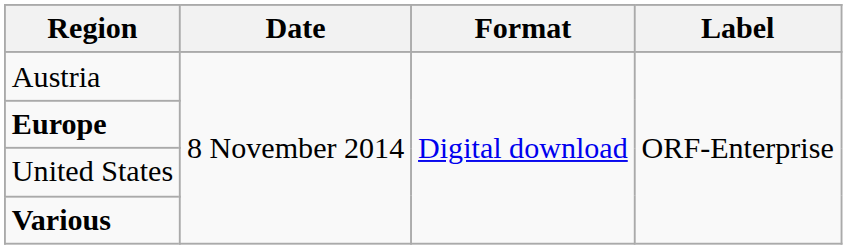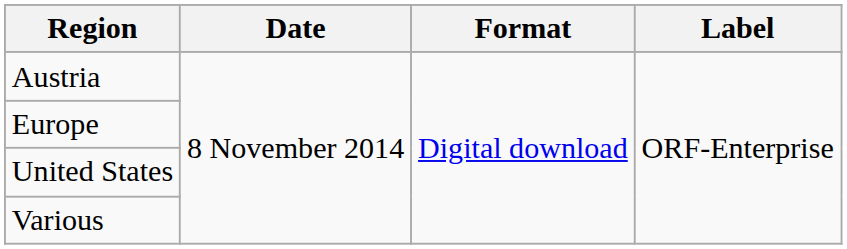(59, 123) bold -> (55, 123) normal
(61, 219) bold -> (58, 219) normal
